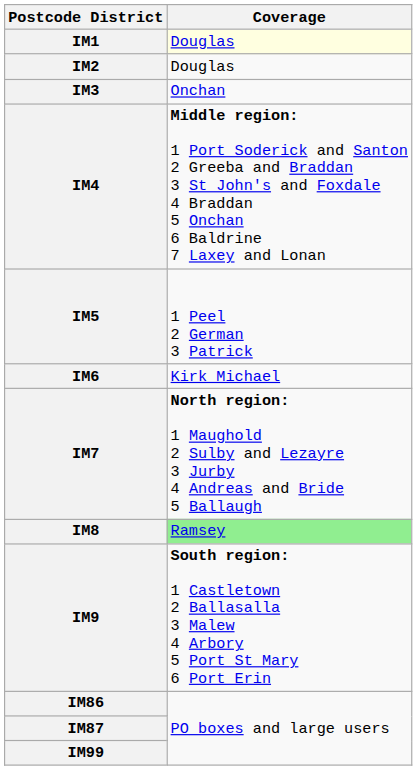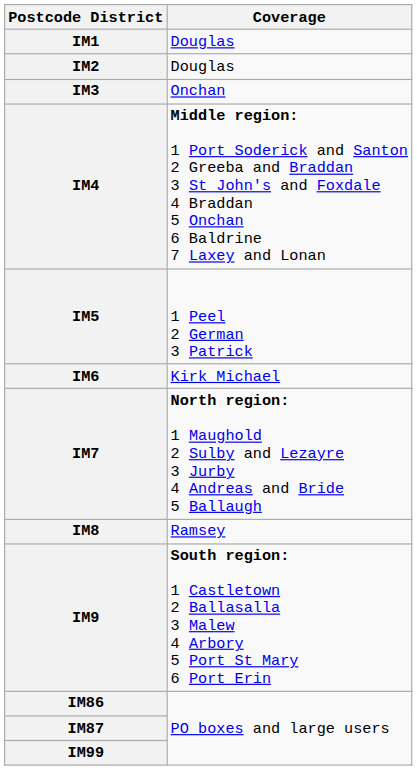(203, 42) lightyellow background -> (203, 42) no background
(198, 531) lightgreen background -> (198, 531) no background
